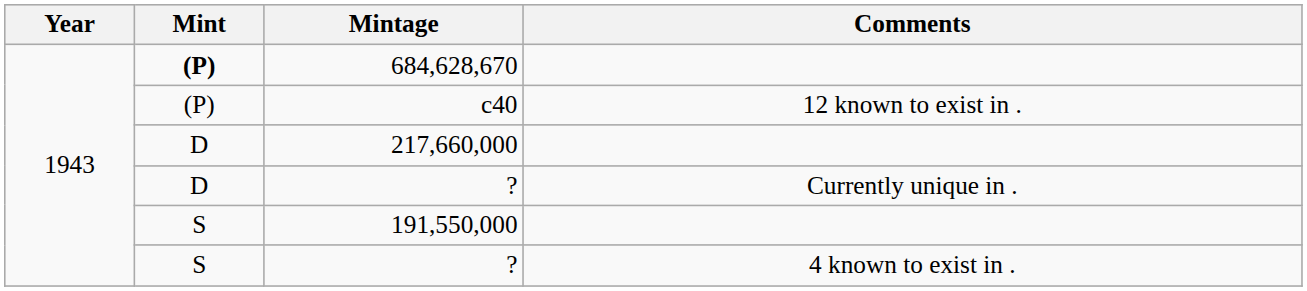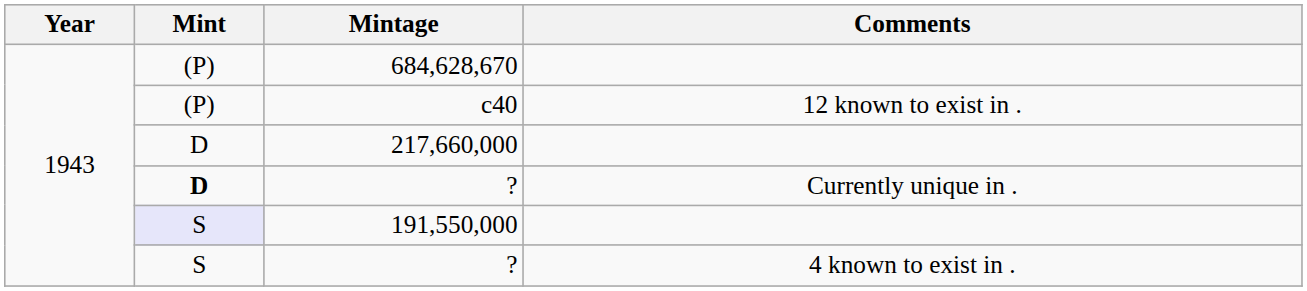(199, 64) bold -> (199, 64) normal
(199, 184) normal -> (199, 184) bold
(199, 225) no background -> (199, 225) lavender background
